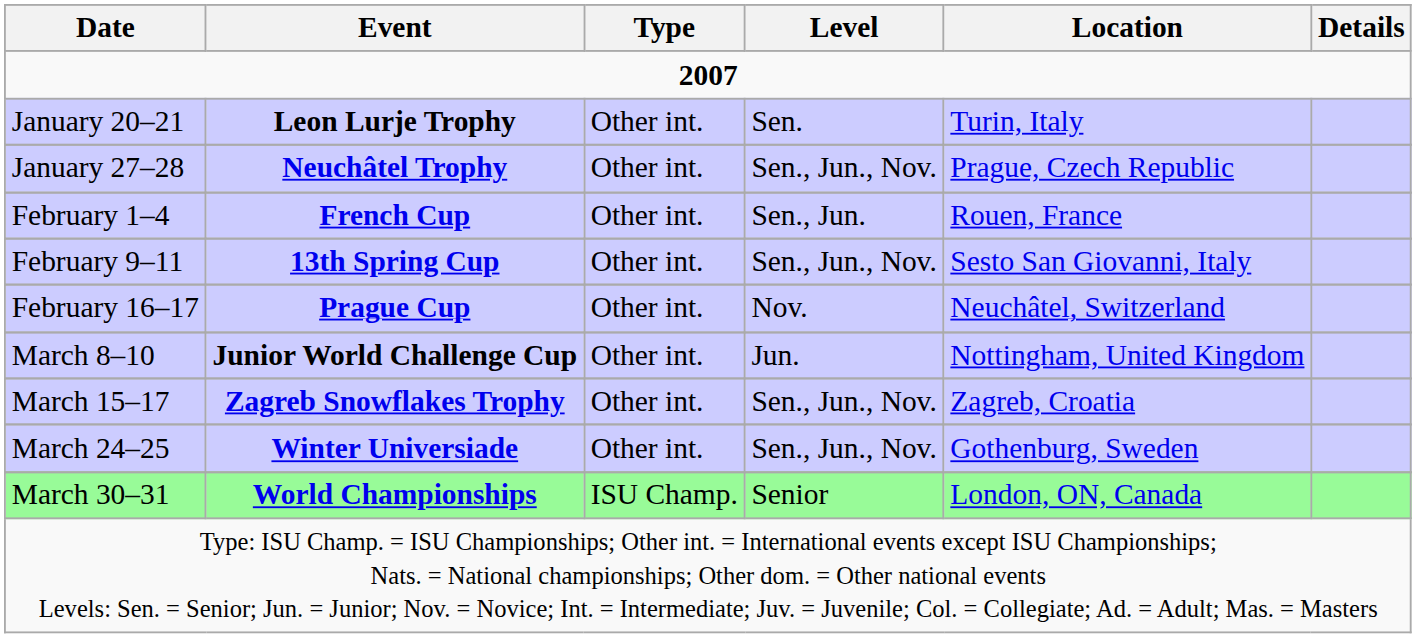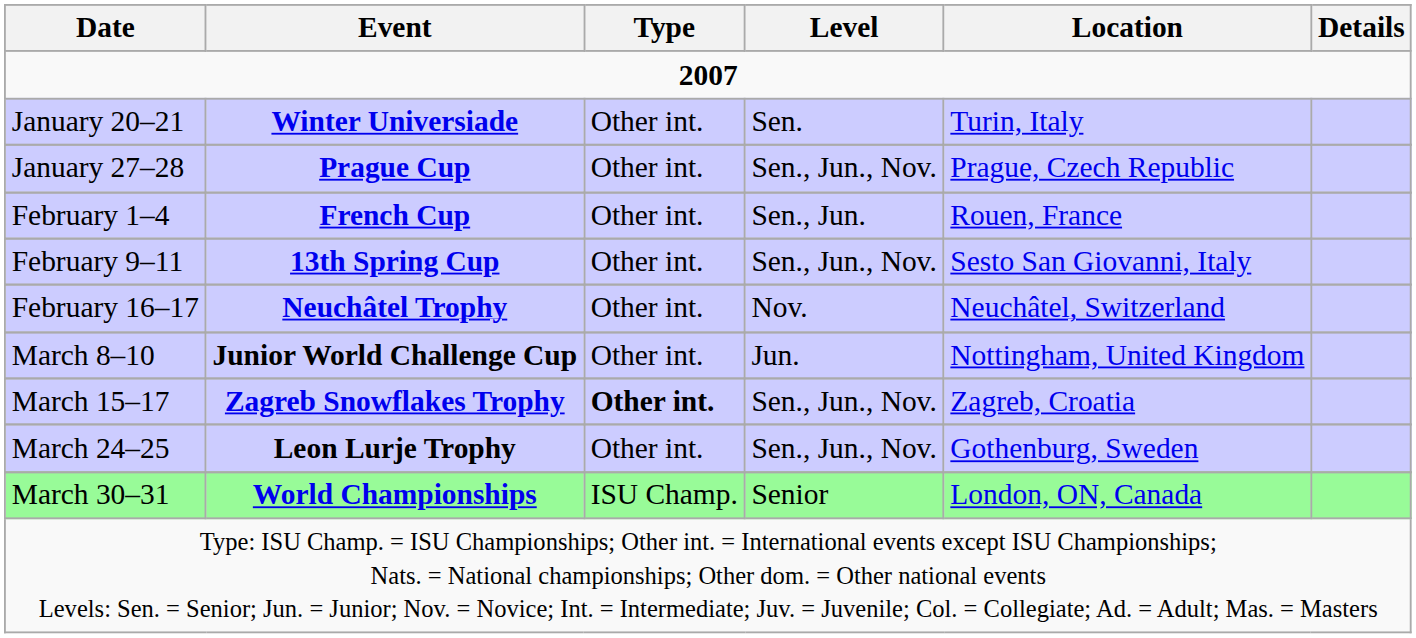(395, 121) Leon Lurje Trophy -> (395, 121) Winter Universiade
(395, 167) Neuchâtel Trophy -> (395, 167) Prague Cup
(395, 307) Prague Cup -> (395, 307) Neuchâtel Trophy
(647, 401) normal -> (653, 401) bold
(395, 448) Winter Universiade -> (395, 448) Leon Lurje Trophy
